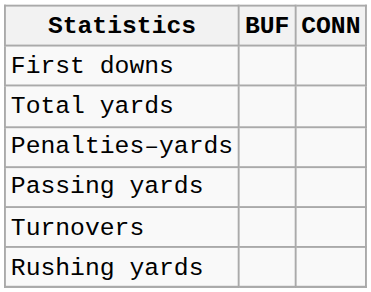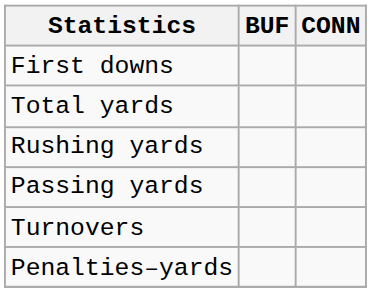rows swapped: (107, 267) <-> (122, 147)
